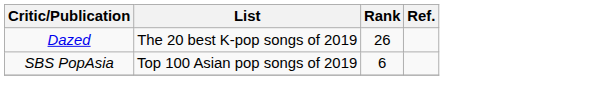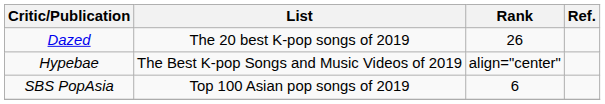+ row: (69, 63)
